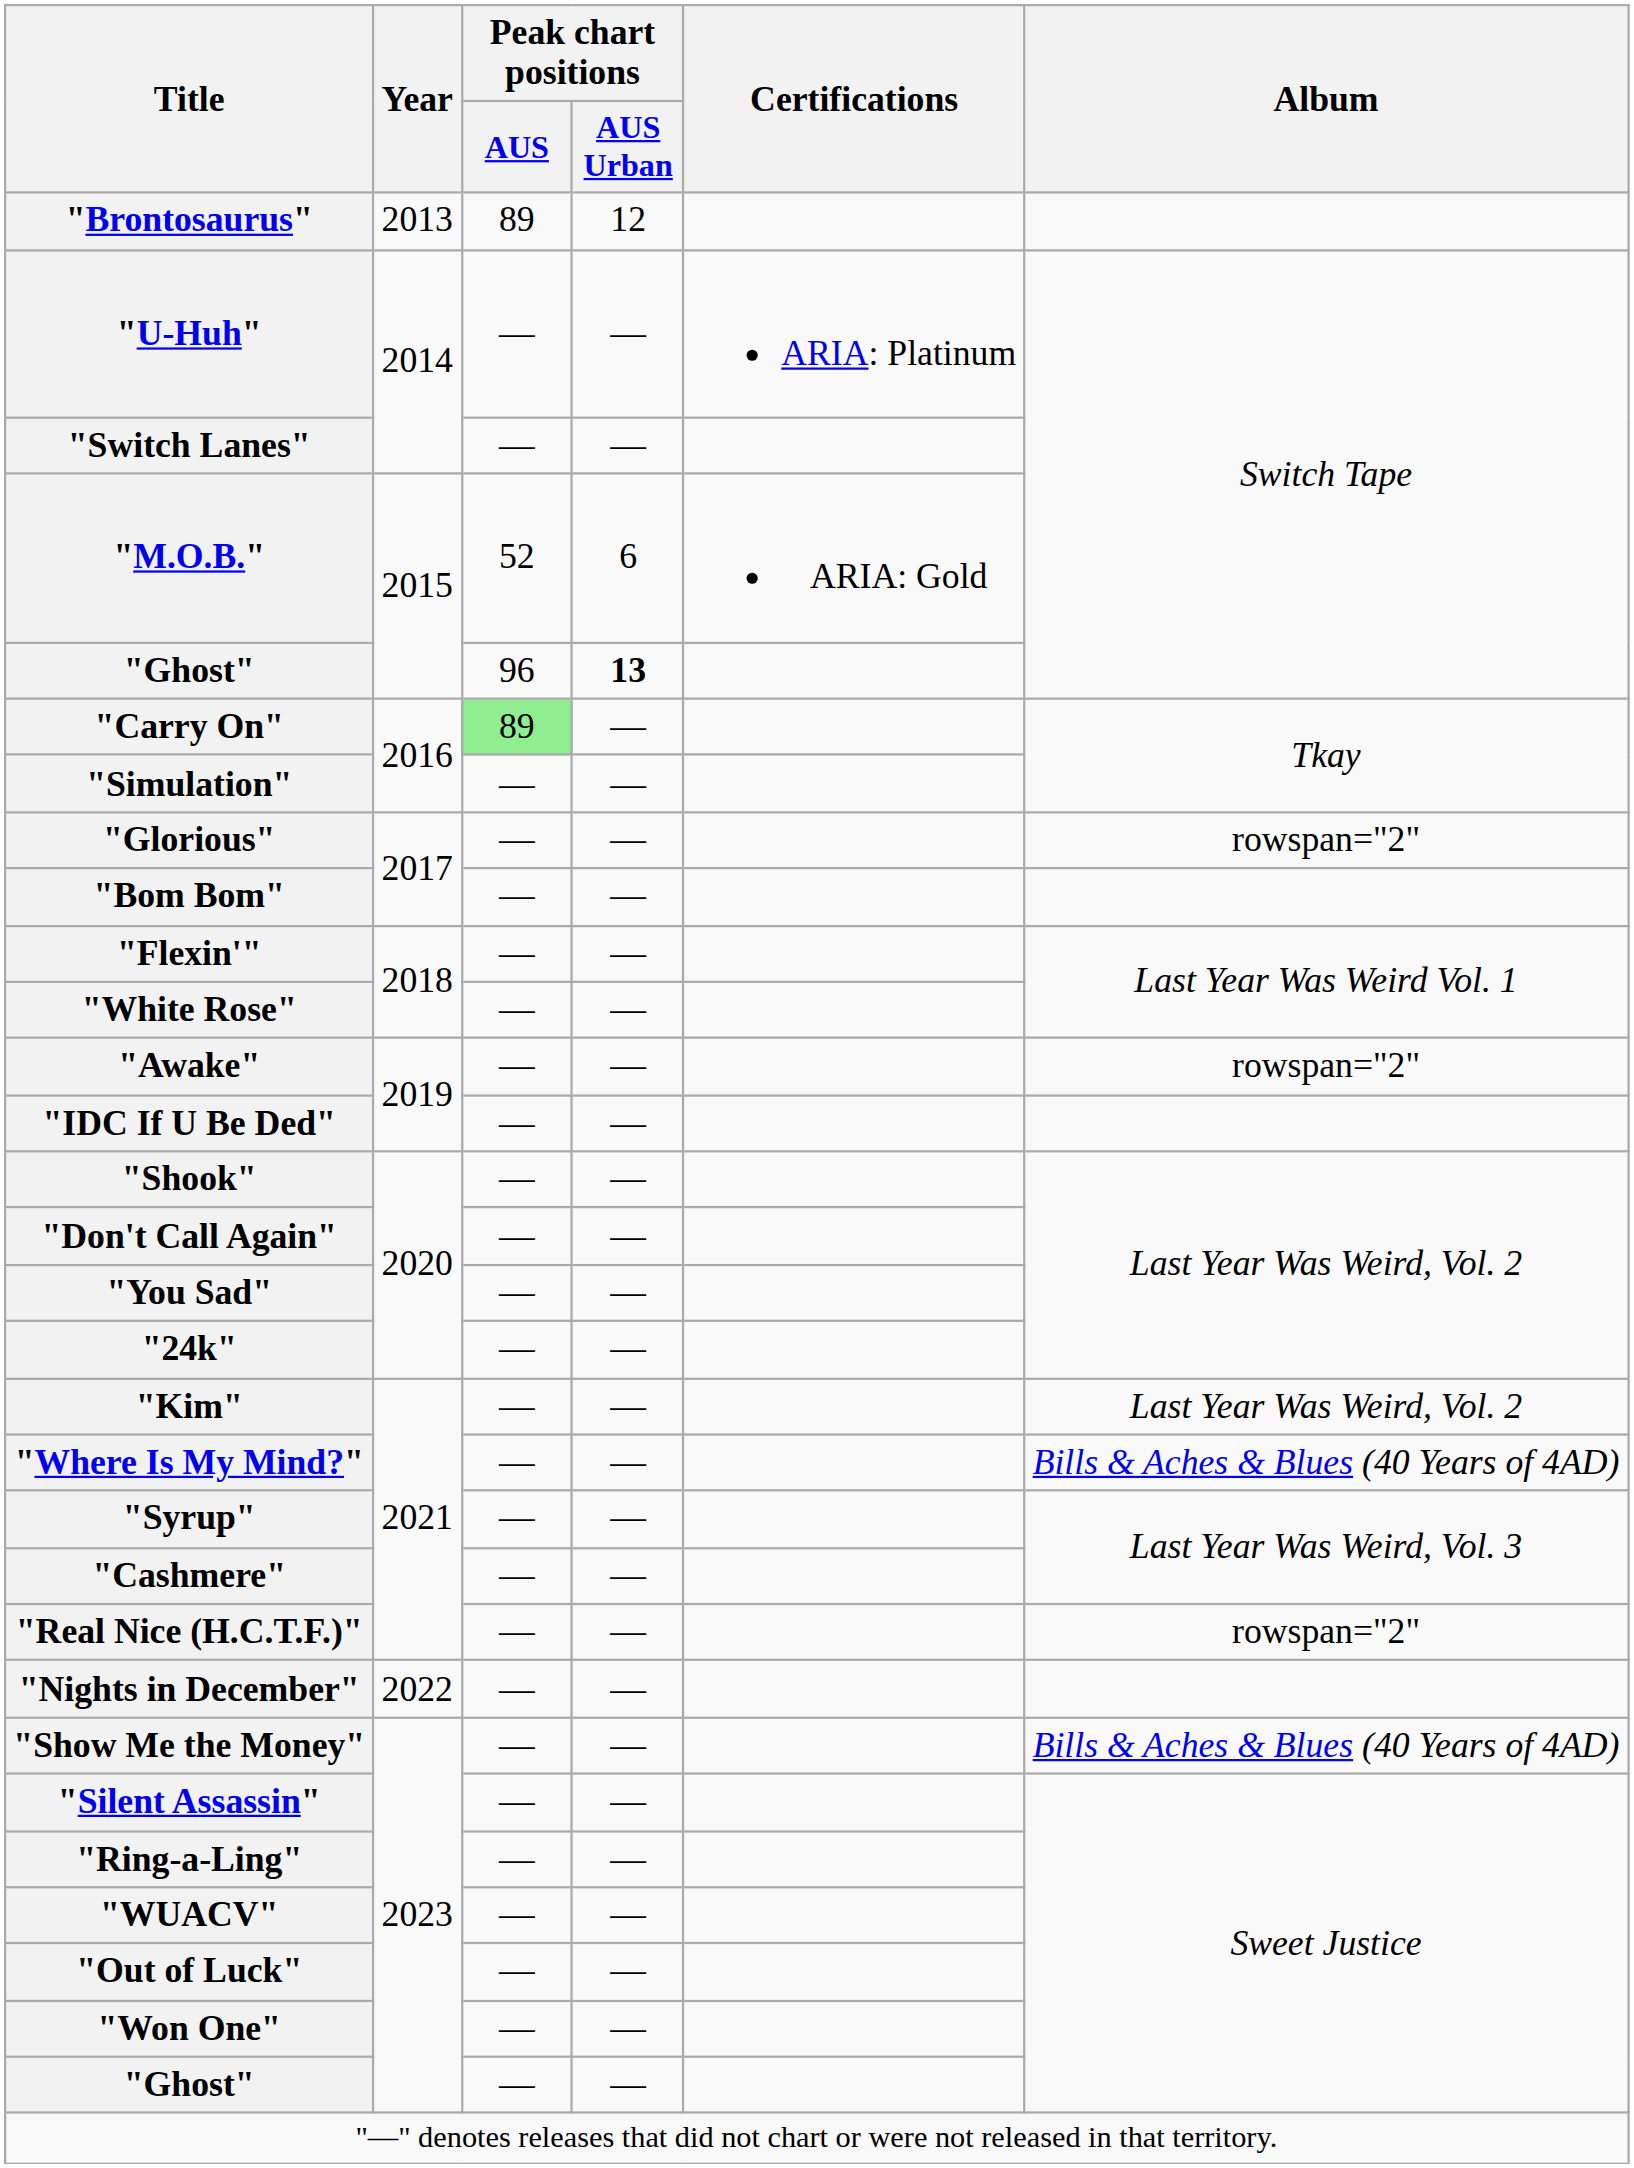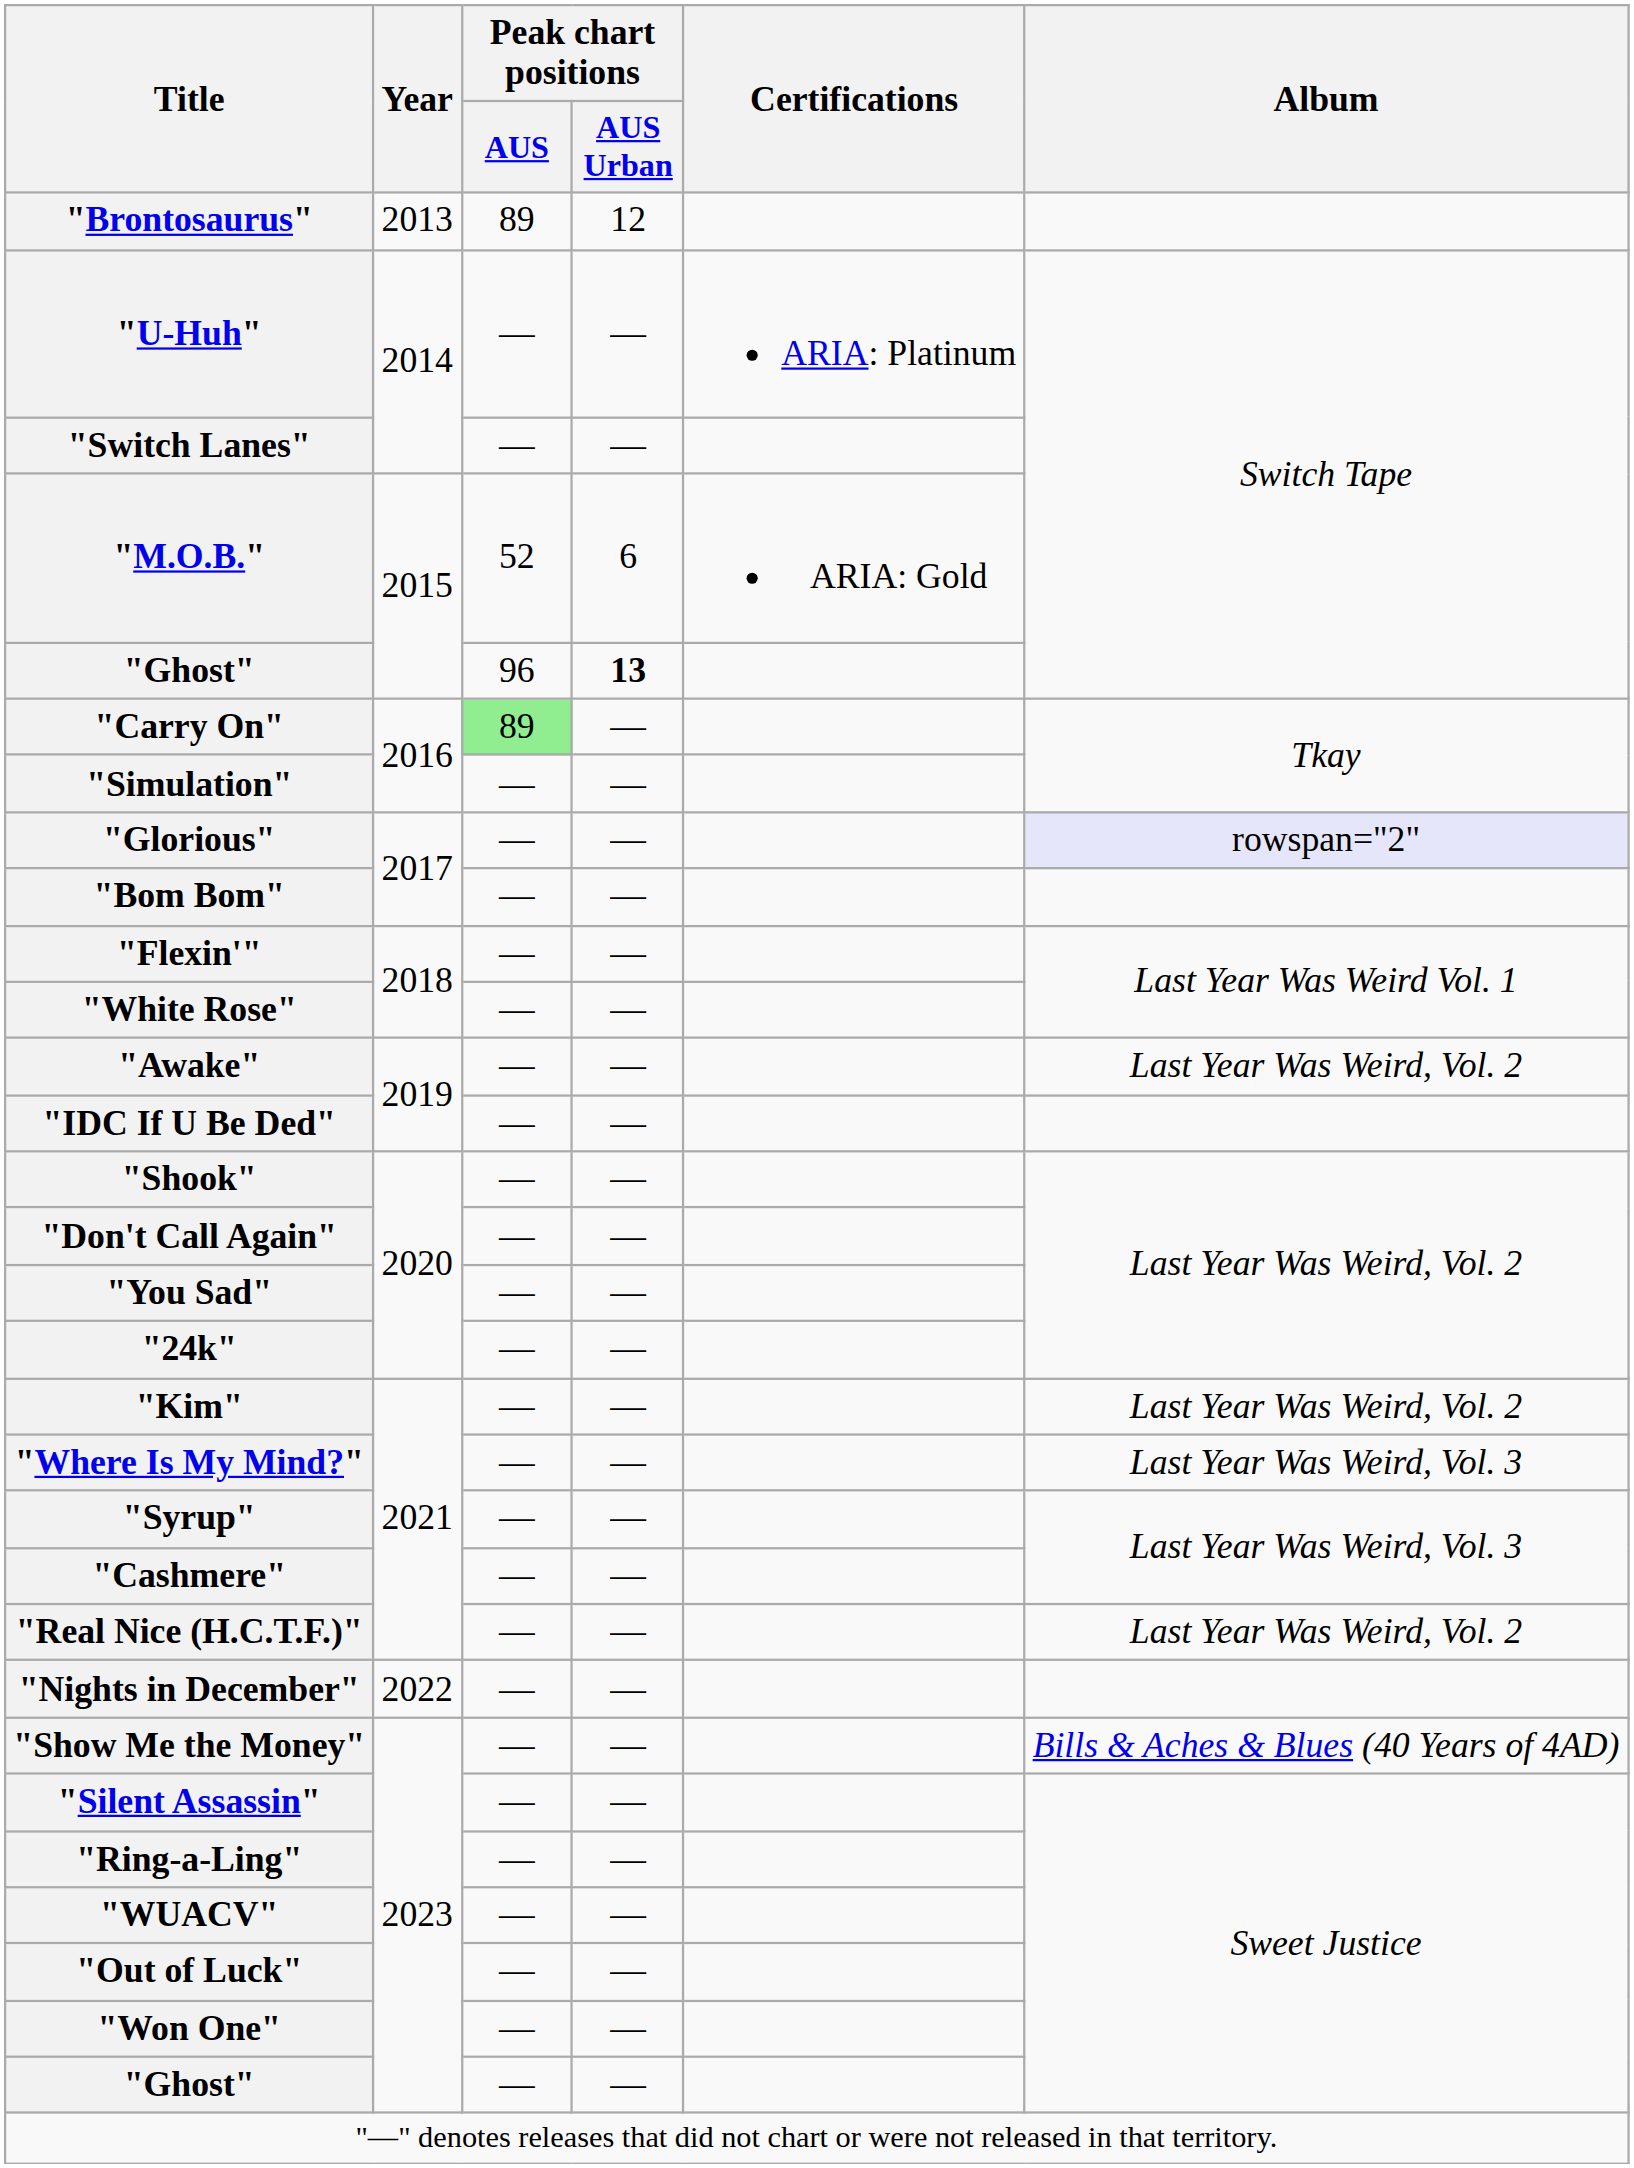(1326, 839) no background -> (1326, 839) lavender background
(1326, 1065) rowspan="2" -> (1326, 1065) Last Year Was Weird, Vol. 2
(1326, 1461) Bills & Aches & Blues (40 Years of 4AD) -> (1326, 1461) Last Year Was Weird, Vol. 3
(1326, 1631) rowspan="2" -> (1326, 1631) Last Year Was Weird, Vol. 2
